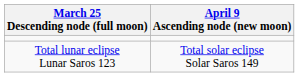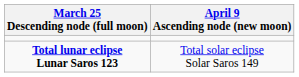(77, 56) normal -> (77, 56) bold
